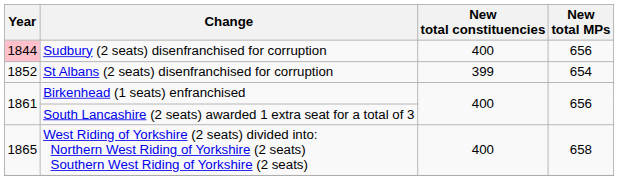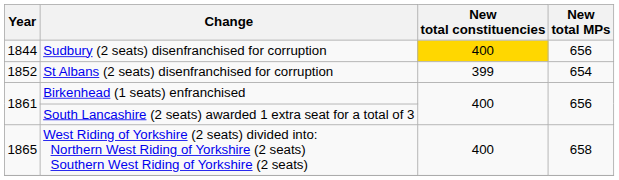(22, 51) pink background -> (22, 51) no background
(483, 51) no background -> (483, 51) gold background
